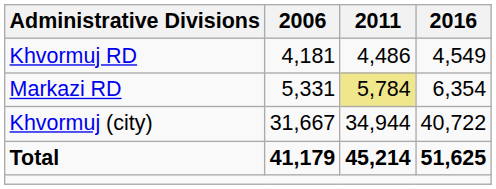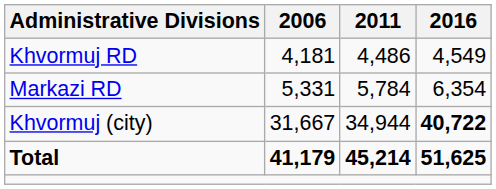(384, 89) khaki background -> (384, 89) no background
(453, 123) normal -> (453, 123) bold
